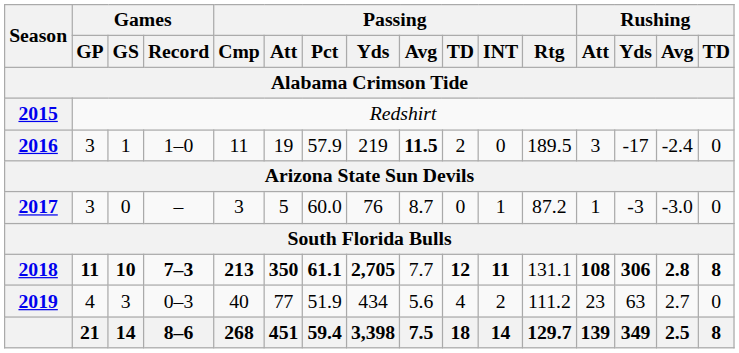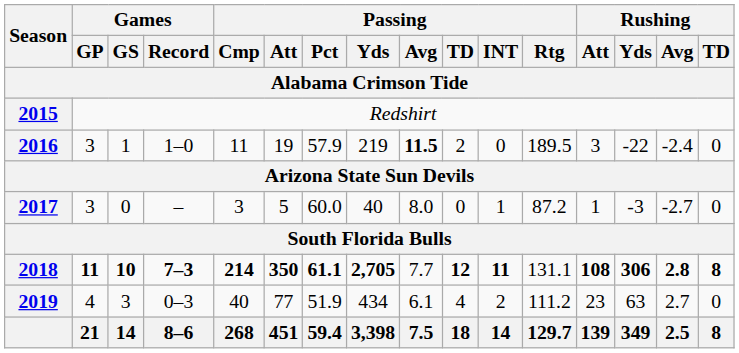(636, 144) -17 -> (636, 144) -22
(373, 207) 76 -> (373, 207) 40
(421, 207) 8.7 -> (421, 207) 8.0
(677, 207) -3.0 -> (677, 207) -2.7
(239, 269) 213 -> (239, 269) 214
(421, 301) 5.6 -> (421, 301) 6.1
